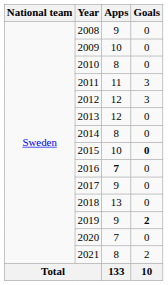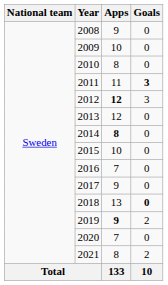(147, 82) normal -> (147, 82) bold
(116, 99) normal -> (116, 99) bold
(116, 133) normal -> (116, 133) bold
(147, 151) bold -> (147, 151) normal
(116, 168) bold -> (116, 168) normal
(147, 202) normal -> (147, 202) bold
(116, 220) normal -> (116, 220) bold
(147, 220) bold -> (147, 220) normal
